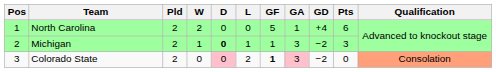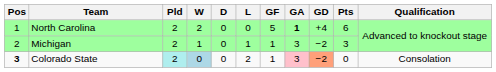(297, 28) normal -> (297, 28) bold
(224, 43) bold -> (224, 43) normal
(17, 59) normal -> (17, 59) bold
(175, 59) no background -> (175, 59) paleturquoise background
(199, 59) no background -> (199, 59) lightblue background
(224, 59) pink background -> (224, 59) no background
(272, 59) bold -> (272, 59) normal
(321, 59) no background -> (321, 59) lightsalmon background
(425, 59) lightsalmon background -> (425, 59) no background
